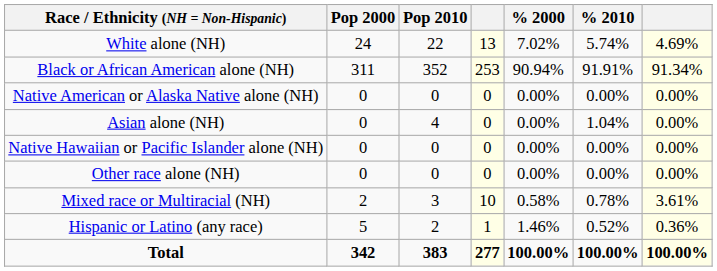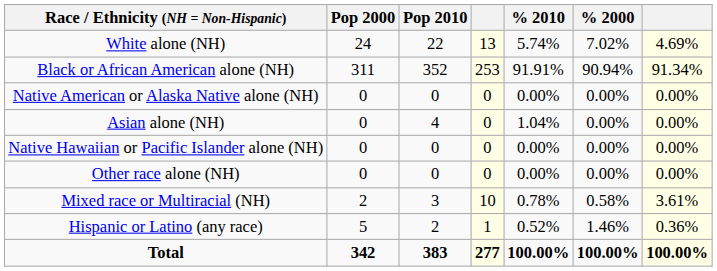columns swapped: (538, 17) <-> (608, 17)
